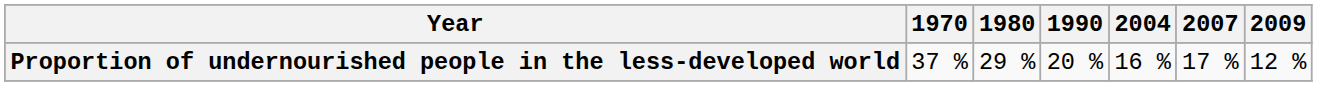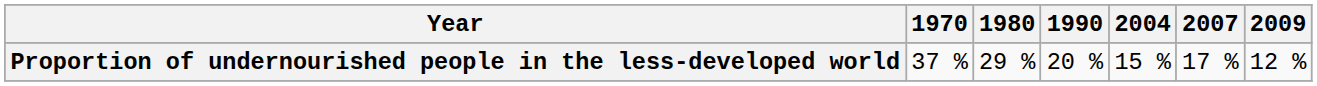(1143, 62) 16 % -> (1143, 62) 15 %
